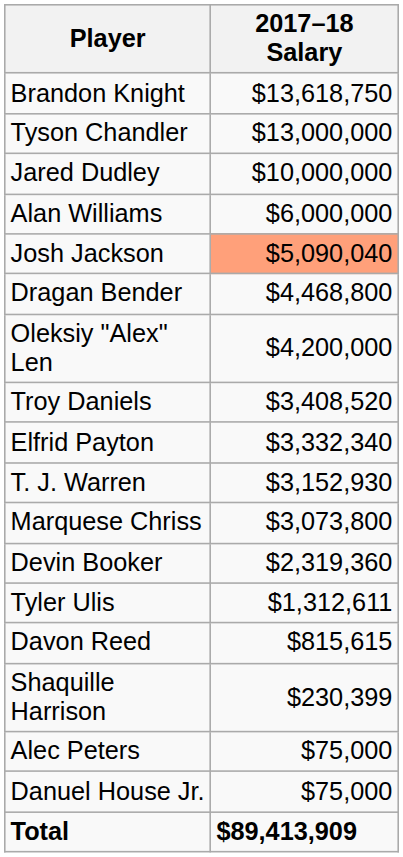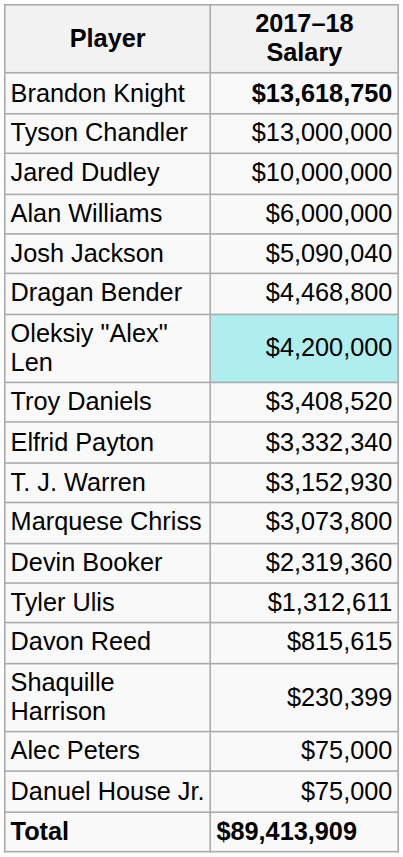(322, 93) normal -> (322, 93) bold
(329, 253) lightsalmon background -> (329, 253) no background
(329, 347) no background -> (329, 347) paleturquoise background
